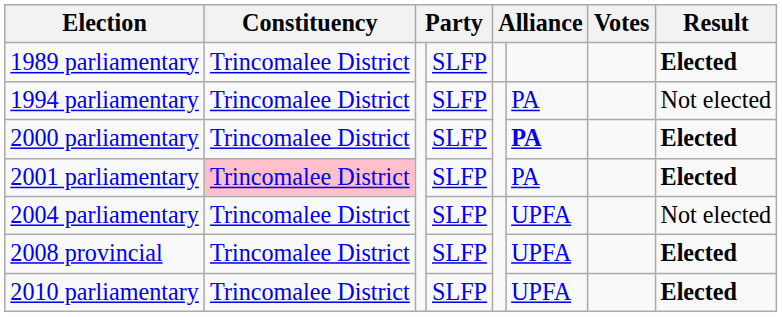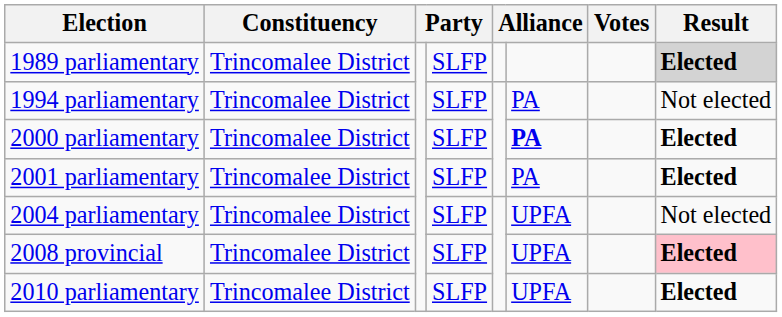(699, 61) no background -> (699, 61) lightgrey background
(310, 176) pink background -> (310, 176) no background
(699, 253) no background -> (699, 253) pink background
